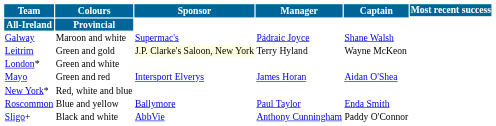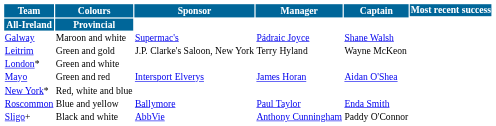(194, 51) lightyellow background -> (194, 51) no background
